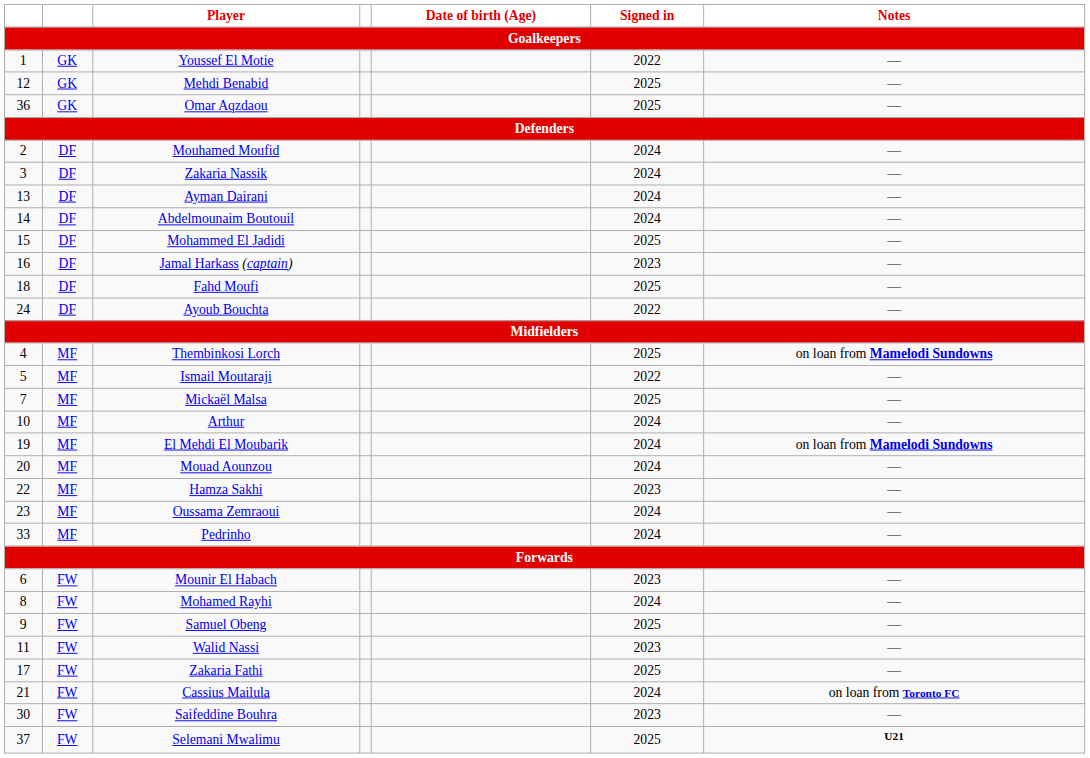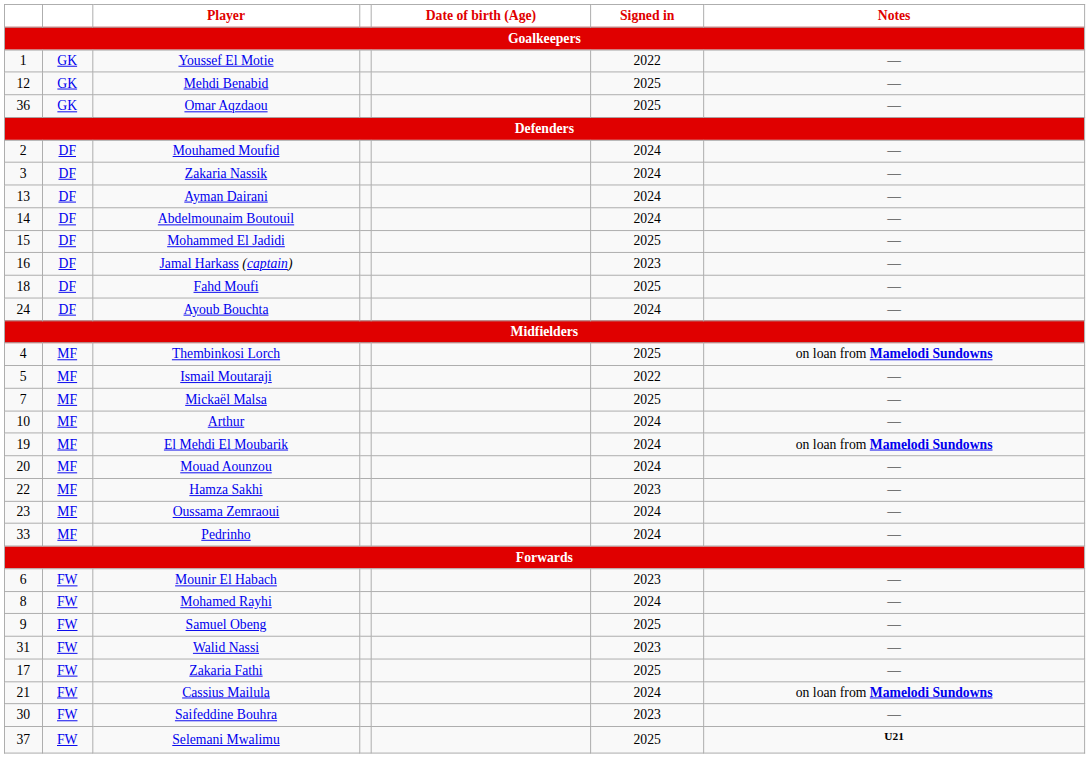(647, 309) 2022 -> (647, 309) 2024
(23, 647) 11 -> (23, 647) 31
(894, 693) on loan from Toronto FC -> (894, 693) on loan from Mamelodi Sundowns
